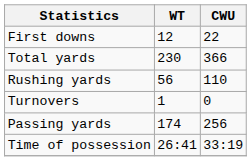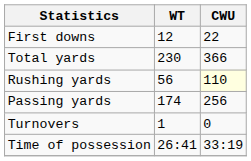(215, 80) no background -> (215, 80) lightyellow background
rows swapped: (59, 124) <-> (43, 102)
